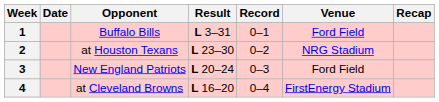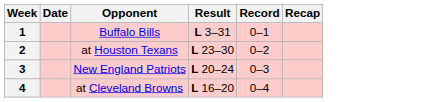- column: (338, 13)
